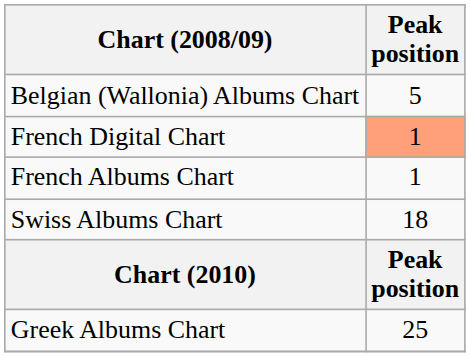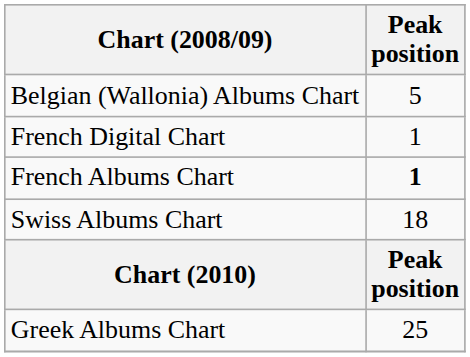(415, 136) lightsalmon background -> (415, 136) no background
(415, 177) normal -> (415, 177) bold
